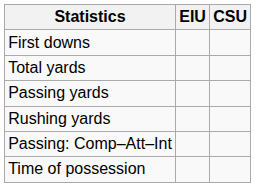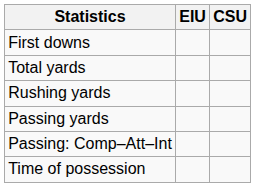rows swapped: (59, 118) <-> (58, 93)
